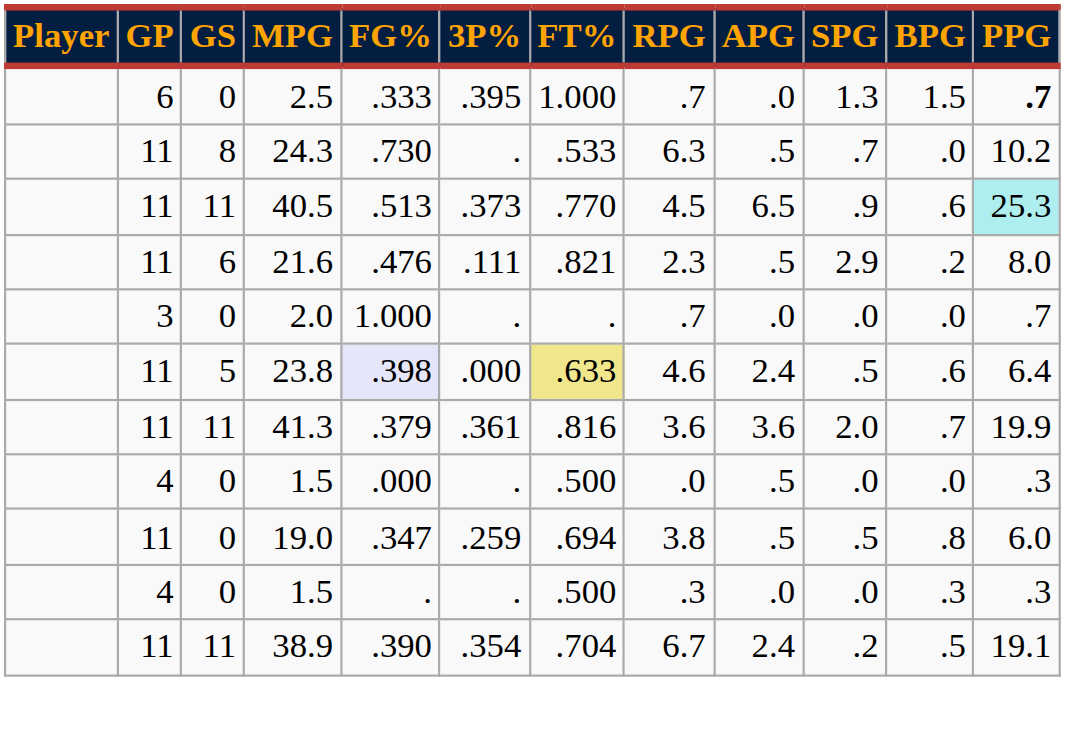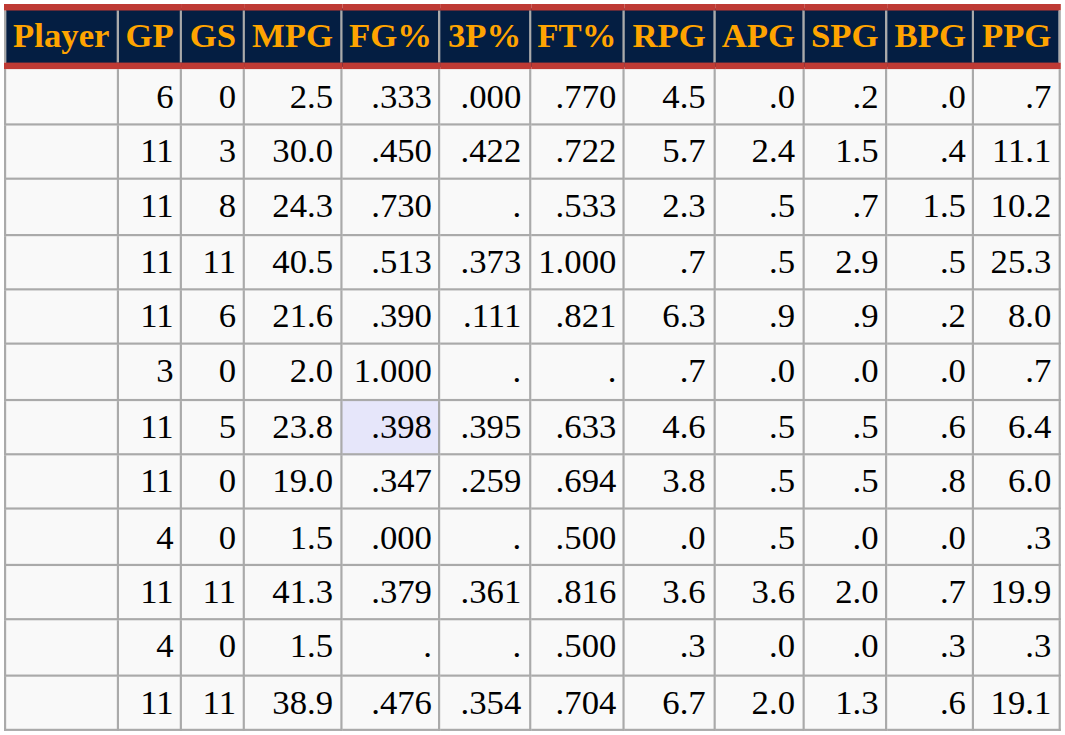(491, 95) .395 -> (491, 95) .000
(577, 95) 1.000 -> (586, 95) .770
(693, 95) .7 -> (684, 95) 4.5
(857, 95) 1.3 -> (866, 95) .2
(944, 95) 1.5 -> (953, 95) .0
(1038, 95) bold -> (1038, 95) normal
+ row: (227, 150)
(684, 150) 6.3 -> (684, 205) 2.3
(953, 150) .0 -> (944, 205) 1.5
(586, 205) .770 -> (577, 260) 1.000
(684, 205) 4.5 -> (693, 260) .7
(773, 205) 6.5 -> (782, 260) .5
(866, 205) .9 -> (857, 260) 2.9
(953, 205) .6 -> (953, 260) .5
(1021, 205) paleturquoise background -> (1021, 260) no background
(402, 260) .476 -> (402, 316) .390
(684, 260) 2.3 -> (684, 316) 6.3
(782, 260) .5 -> (782, 316) .9
(857, 260) 2.9 -> (866, 316) .9
(491, 371) .000 -> (491, 426) .395
(586, 371) khaki background -> (586, 426) no background
(773, 371) 2.4 -> (782, 426) .5
rows swapped: (219, 426) <-> (227, 536)
(402, 646) .390 -> (402, 701) .476
(773, 646) 2.4 -> (773, 701) 2.0
(866, 646) .2 -> (857, 701) 1.3
(953, 646) .5 -> (953, 701) .6
